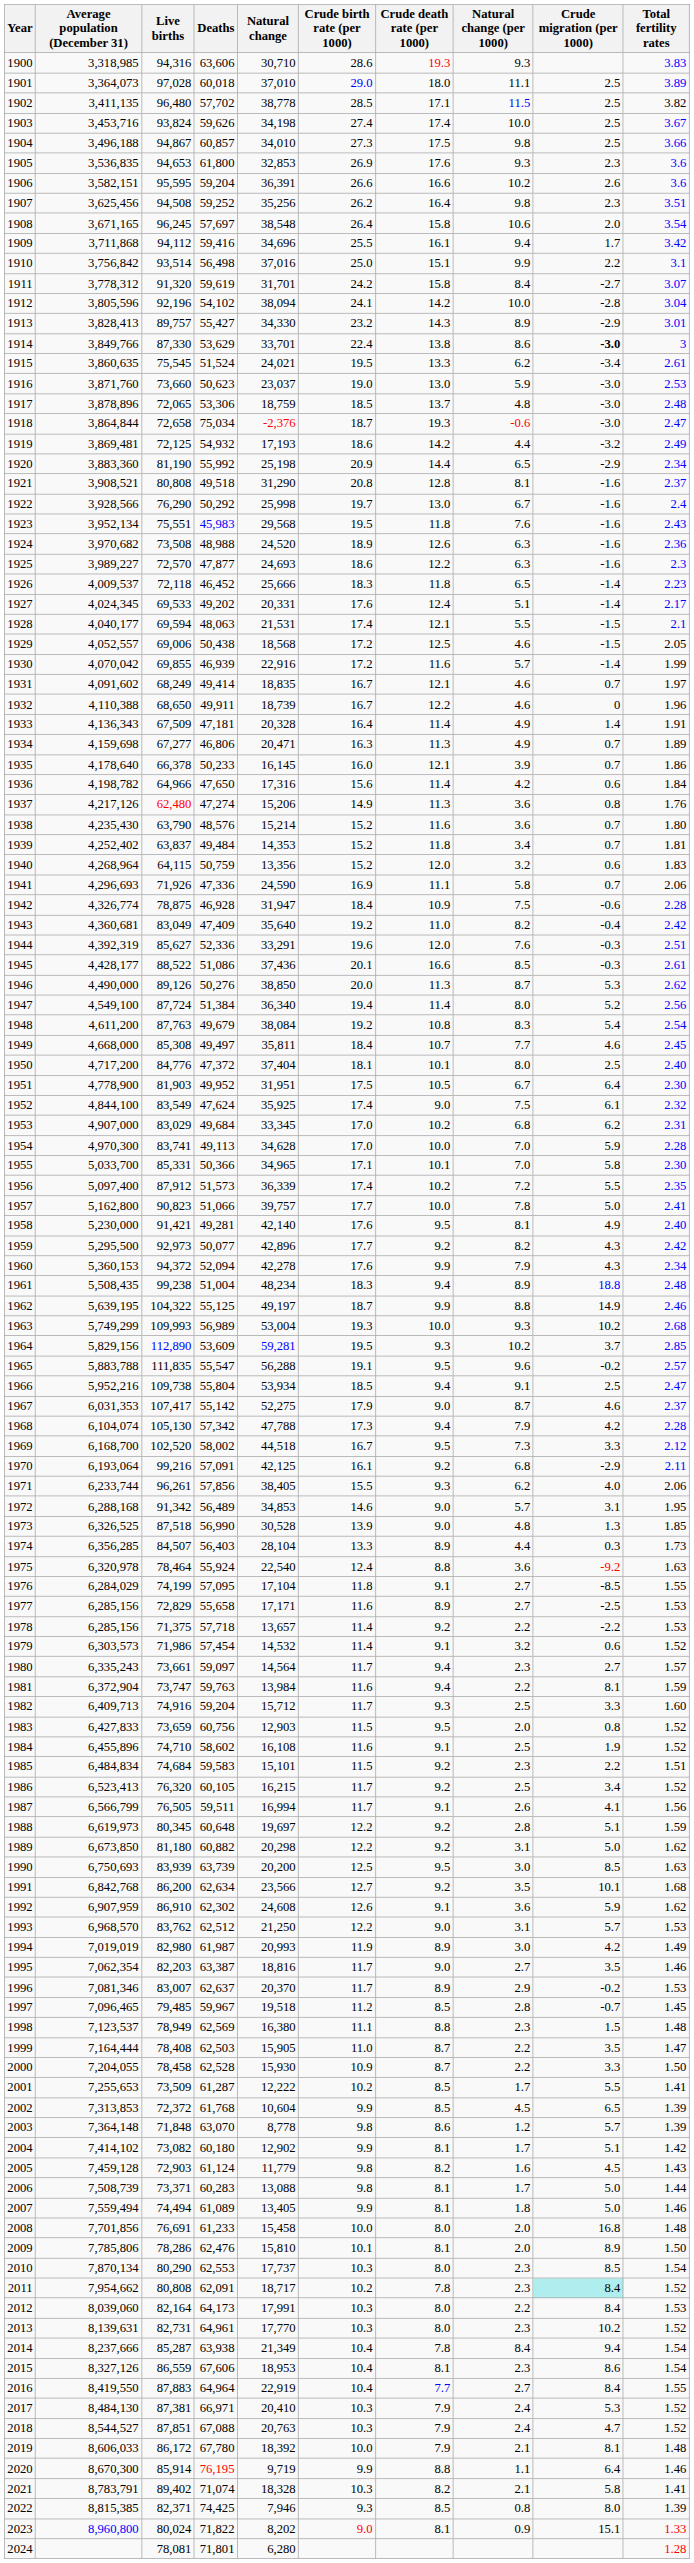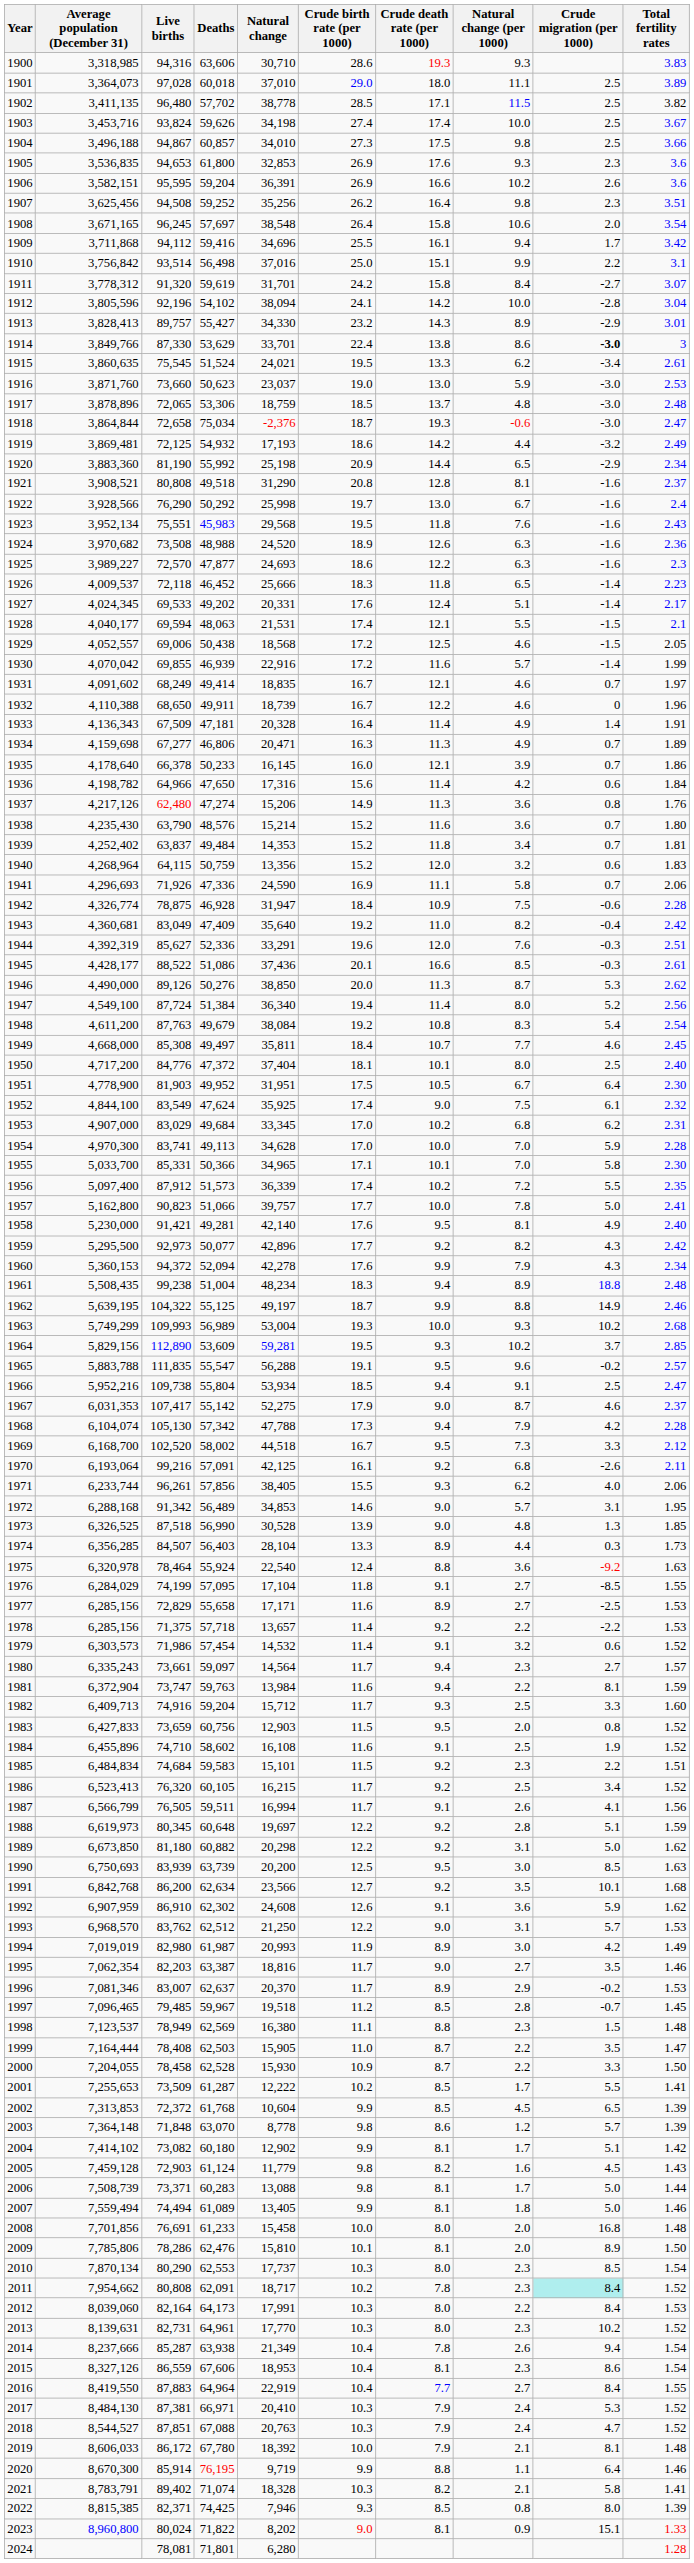(361, 183) 26.6 -> (361, 183) 26.9
(610, 1466) -2.9 -> (610, 1466) -2.6
(522, 2348) 8.4 -> (522, 2348) 2.6
